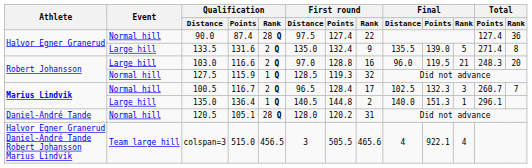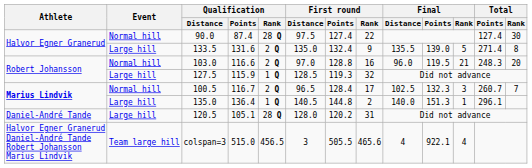(516, 36) 36 -> (516, 36) 30
(133, 62) Large hill -> (135, 62) Normal hill
(135, 76) Normal hill -> (133, 76) Large hill
(135, 115) Normal hill -> (133, 115) Large hill
